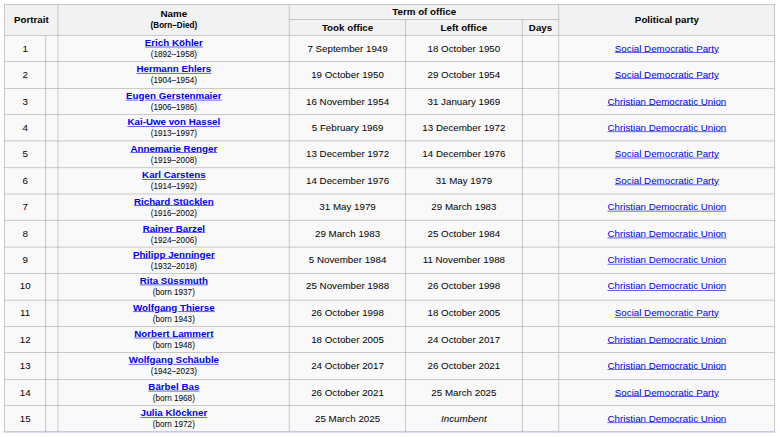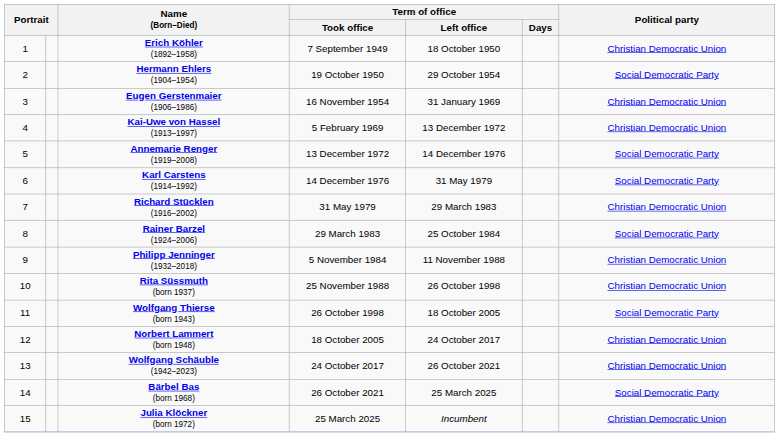(667, 48) Social Democratic Party -> (667, 48) Christian Democratic Union
(667, 233) Christian Democratic Union -> (667, 233) Social Democratic Party
